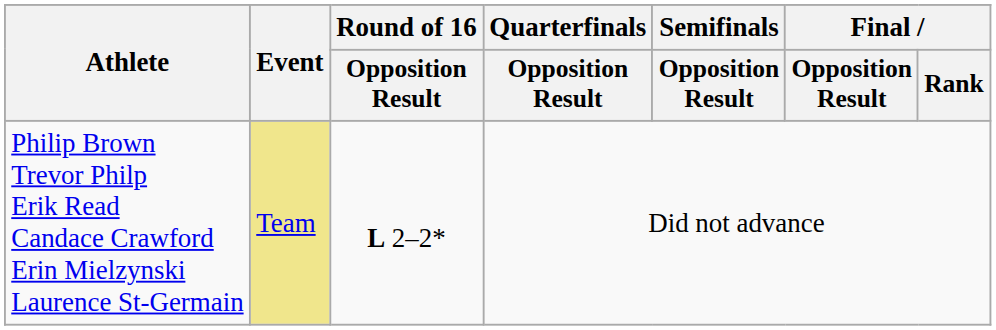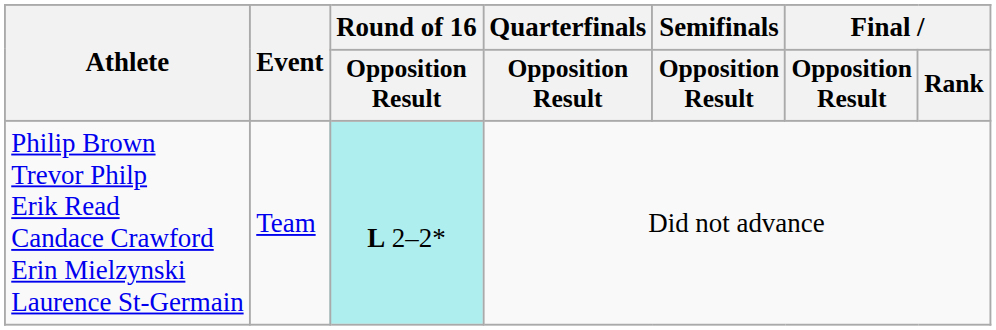(286, 222) khaki background -> (286, 222) no background
(406, 238) no background -> (406, 238) paleturquoise background
